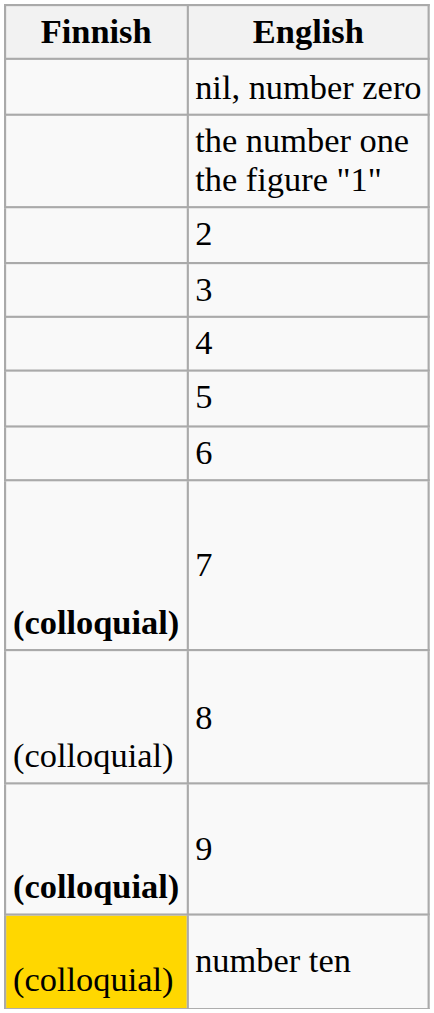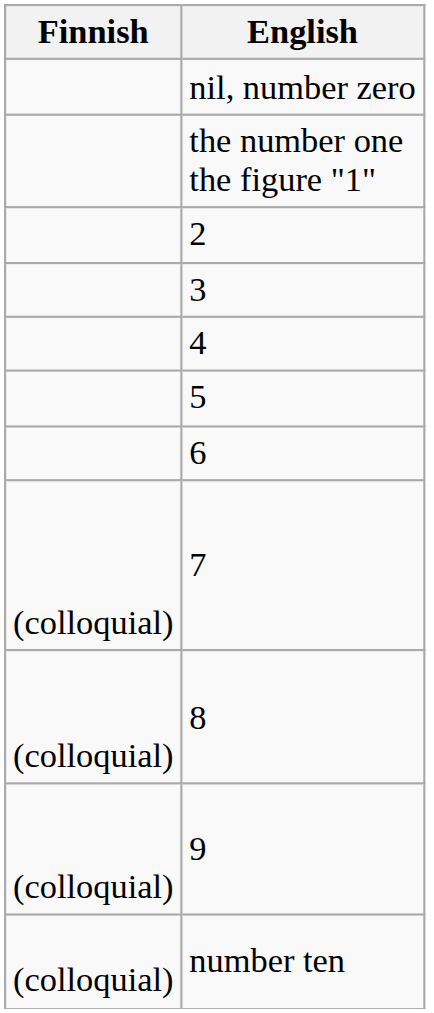(96, 623) bold -> (93, 623) normal
(96, 886) bold -> (93, 886) normal
(93, 980) gold background -> (93, 980) no background
